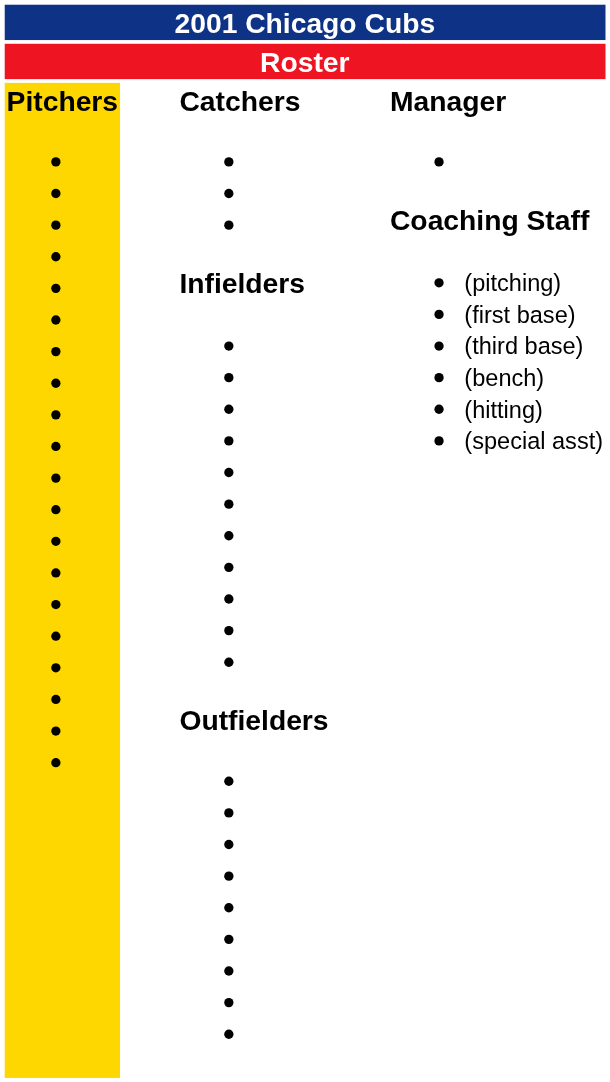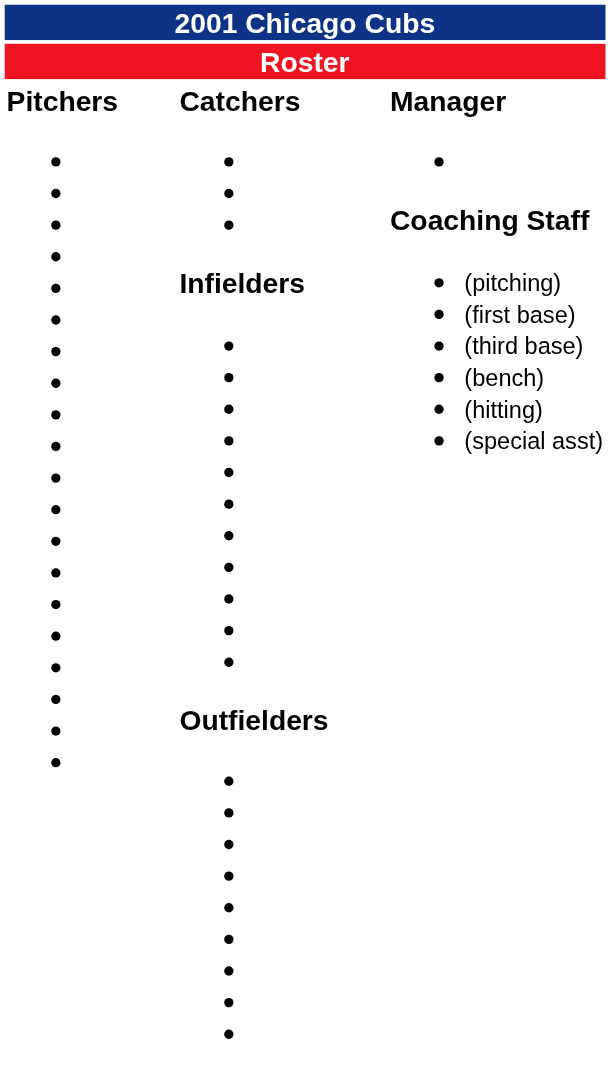(62, 431) gold background -> (62, 431) no background
